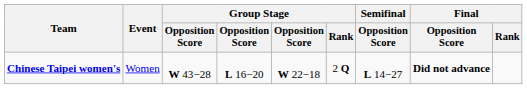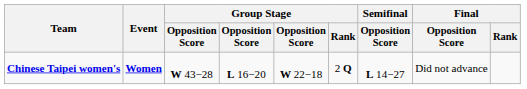(143, 68) normal -> (144, 68) bold
(452, 68) bold -> (451, 68) normal
